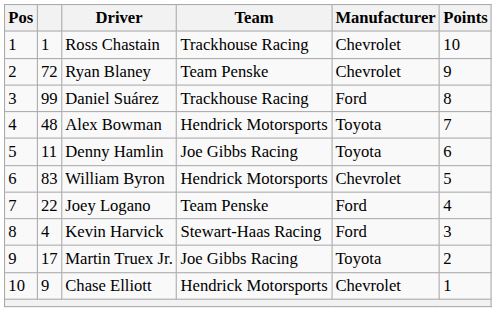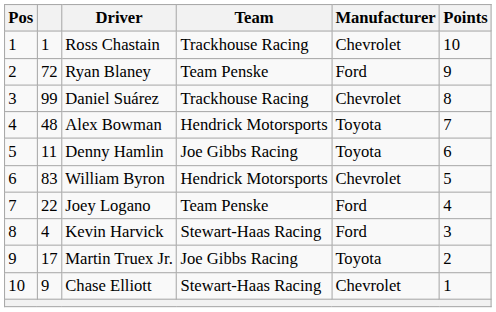(368, 71) Chevrolet -> (351, 71) Ford
(351, 97) Ford -> (368, 97) Chevrolet
(254, 285) Hendrick Motorsports -> (251, 285) Stewart-Haas Racing
